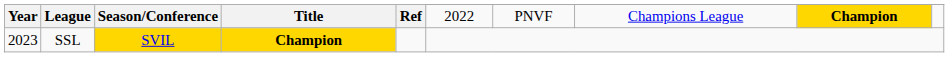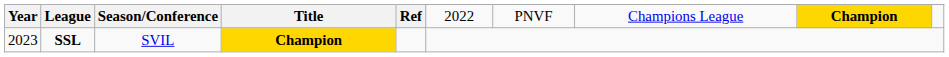(68, 39) normal -> (68, 39) bold
(158, 39) gold background -> (158, 39) no background
